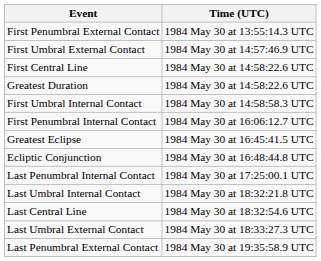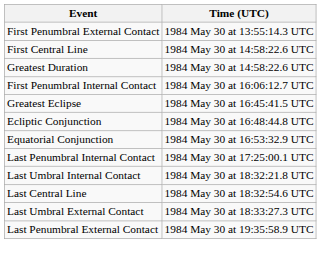- row: (76, 49)
- row: (74, 103)
+ row: (60, 139)
